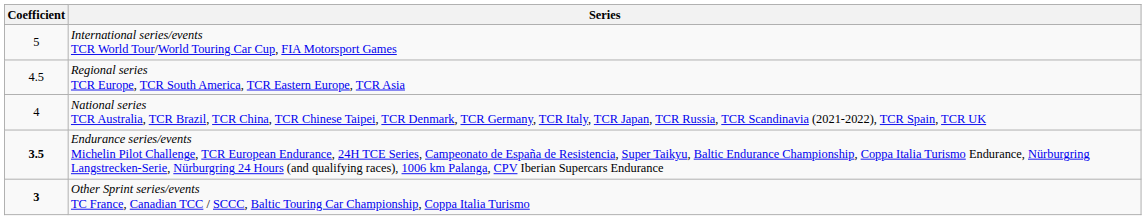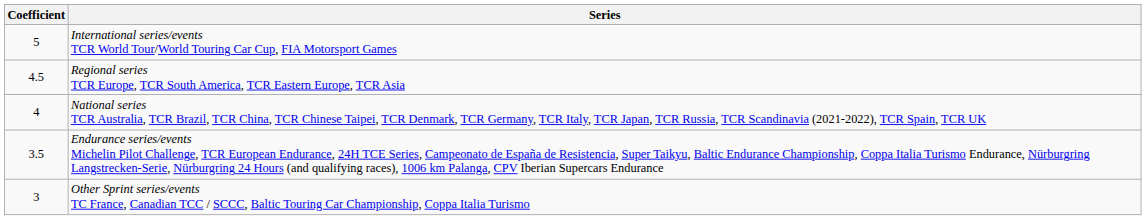(36, 154) bold -> (36, 154) normal
(36, 196) bold -> (36, 196) normal
